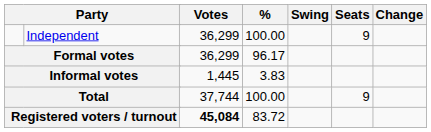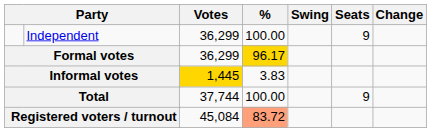(269, 55) no background -> (269, 55) gold background
(223, 76) no background -> (223, 76) gold background
(219, 117) bold -> (219, 117) normal
(269, 117) no background -> (269, 117) lightsalmon background
